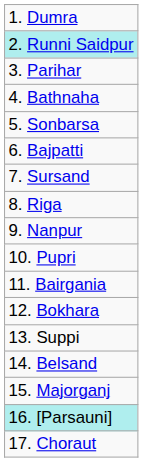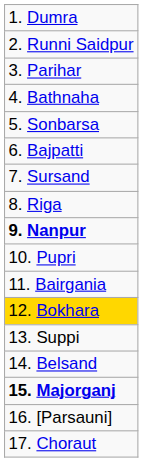(71, 44) paleturquoise background -> (71, 44) no background
(45, 230) normal -> (47, 230) bold
(54, 310) no background -> (54, 310) gold background
(59, 390) normal -> (62, 390) bold
(60, 417) paleturquoise background -> (60, 417) no background
